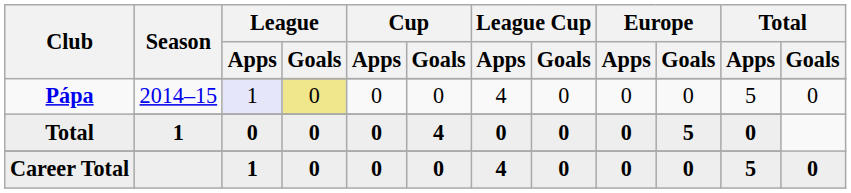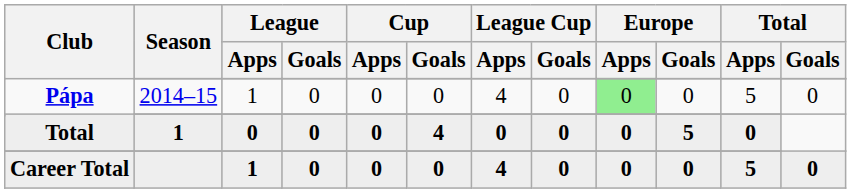(252, 96) lavender background -> (252, 96) no background
(314, 96) khaki background -> (314, 96) no background
(626, 96) no background -> (626, 96) lightgreen background
